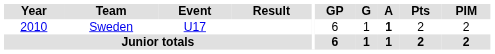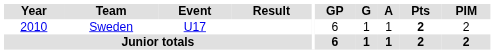(389, 26) bold -> (389, 26) normal
(421, 26) normal -> (421, 26) bold
